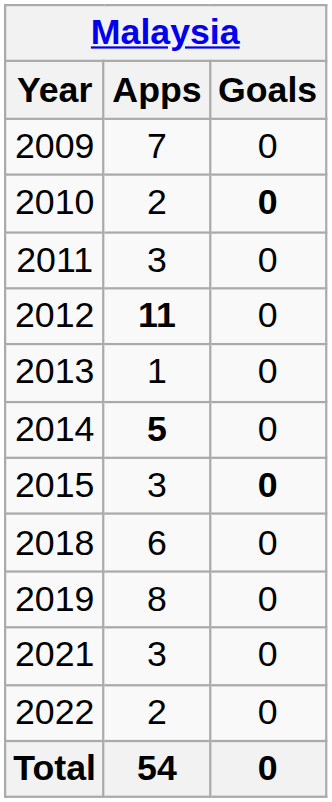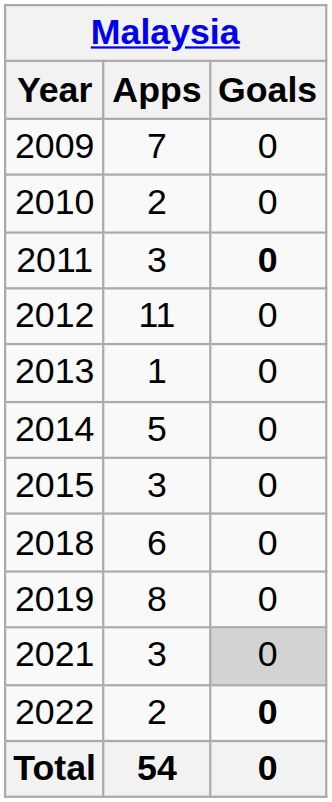(268, 202) bold -> (268, 202) normal
(268, 259) normal -> (268, 259) bold
(157, 315) bold -> (157, 315) normal
(157, 428) bold -> (157, 428) normal
(268, 485) bold -> (268, 485) normal
(268, 655) no background -> (268, 655) lightgrey background
(268, 711) normal -> (268, 711) bold
